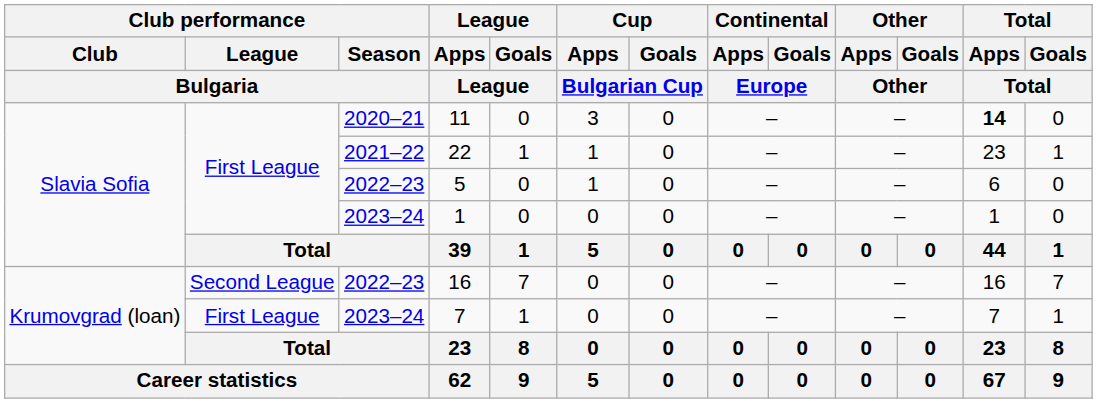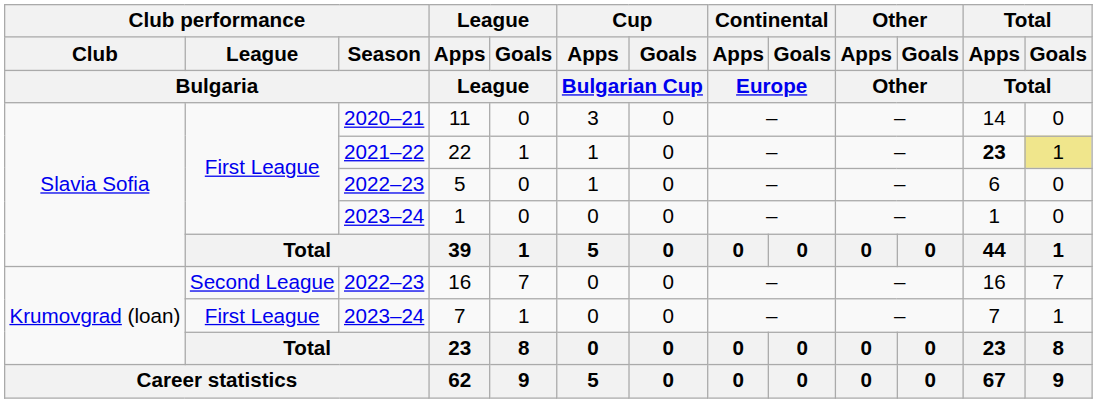(994, 119) bold -> (994, 119) normal
(994, 151) normal -> (994, 151) bold
(1058, 151) no background -> (1058, 151) khaki background
